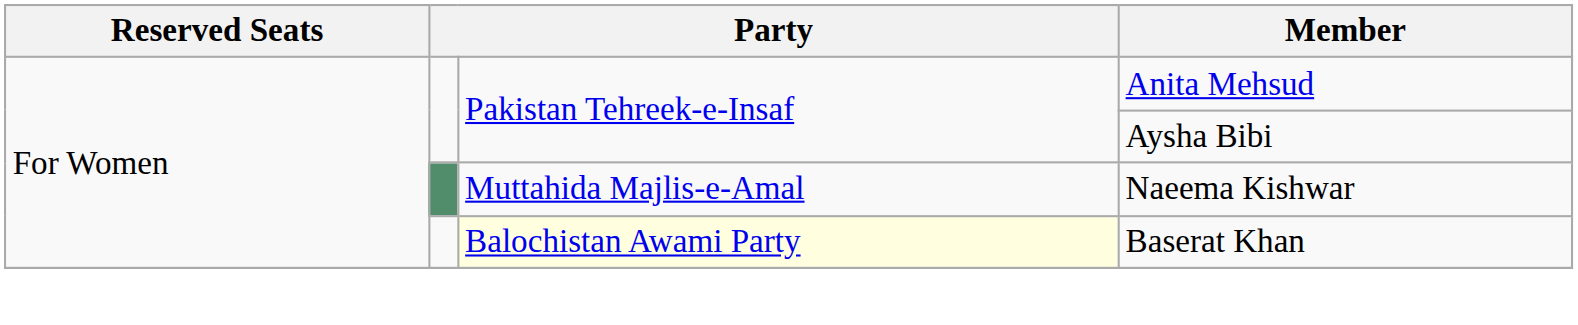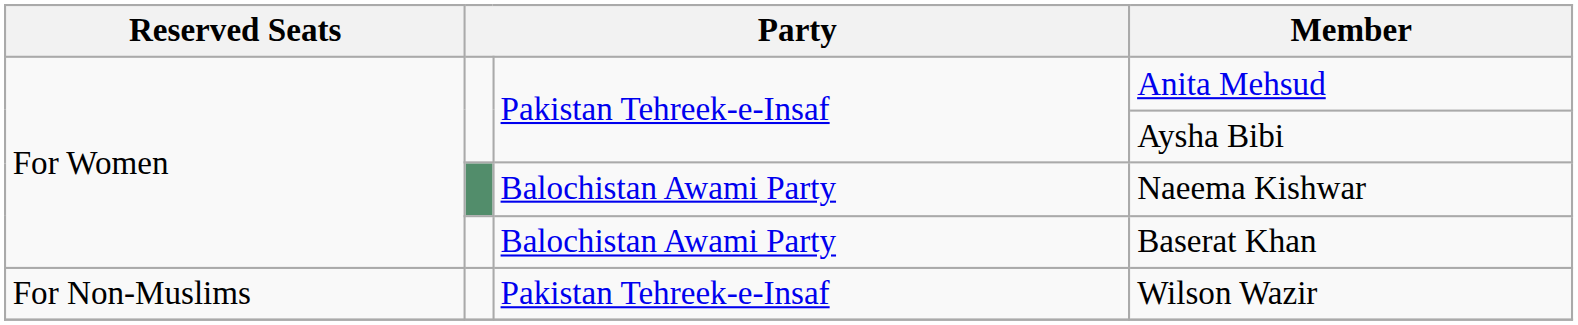(635, 188) Muttahida Majlis-e-Amal -> (668, 188) Balochistan Awami Party
(633, 240) lightyellow background -> (668, 240) no background
+ row: (1227, 293)
